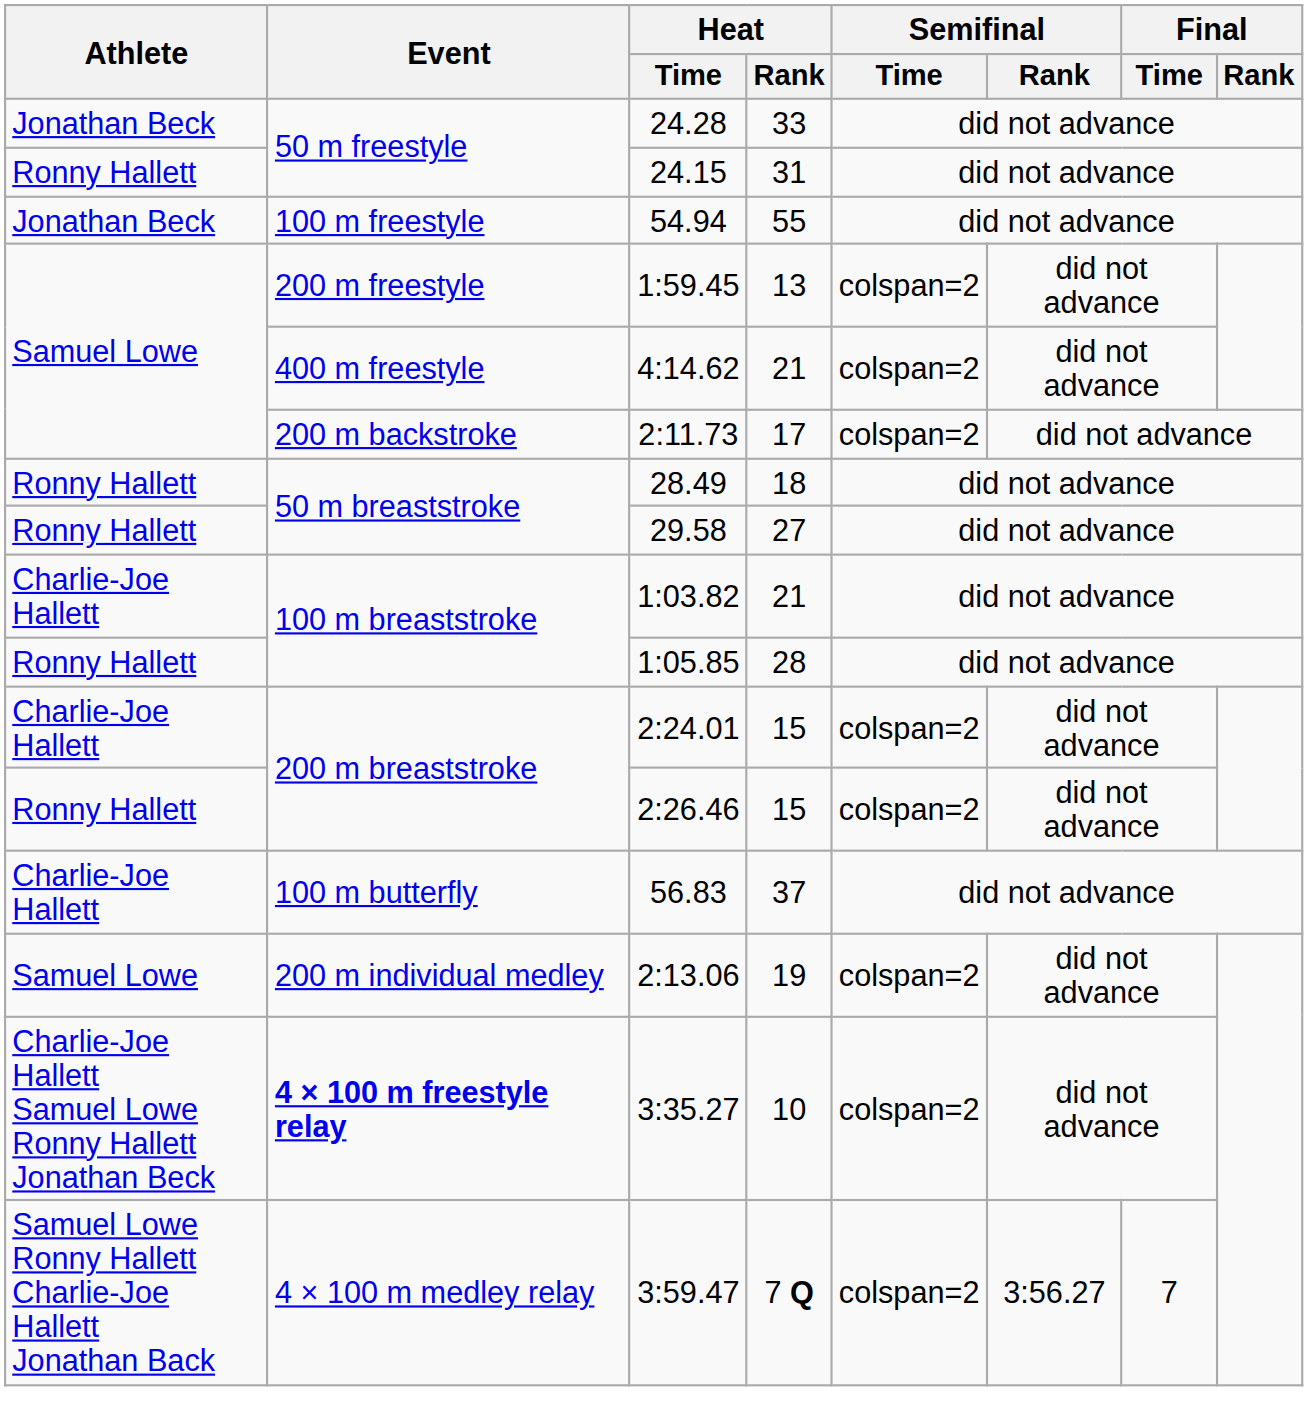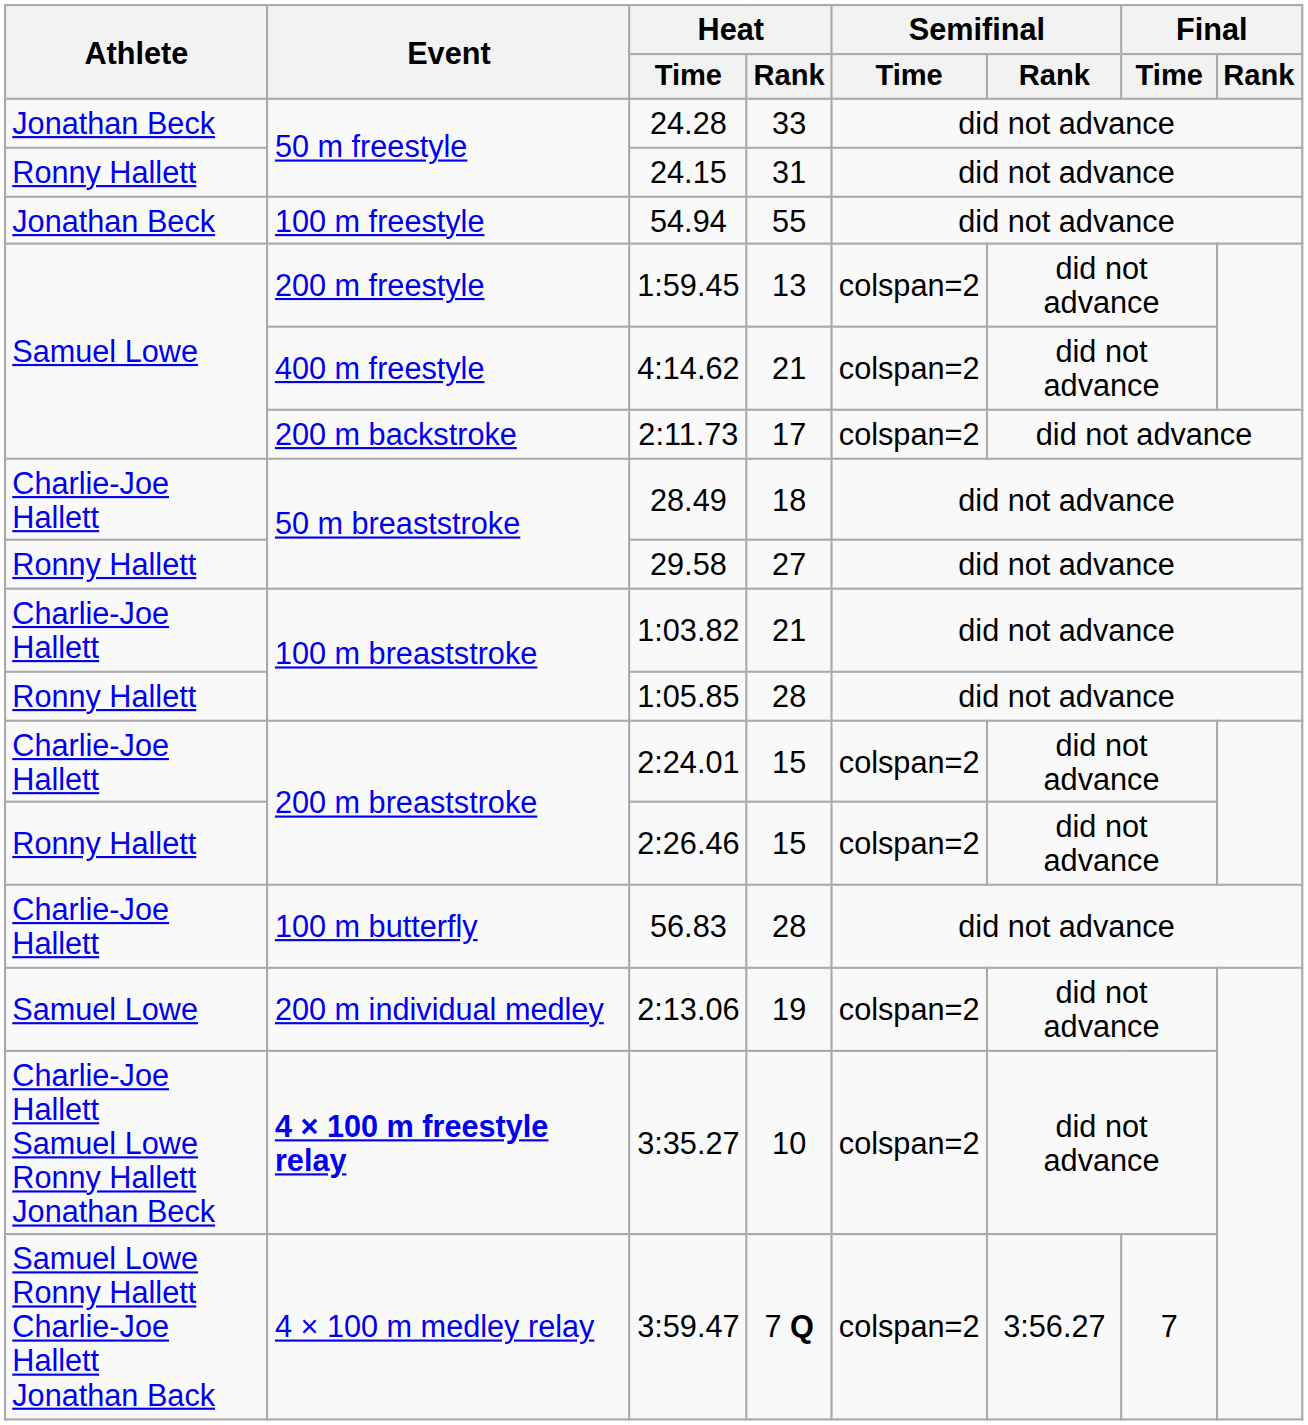(104, 483) Ronny Hallett -> (91, 500) Charlie-Joe Hallett
(789, 893) 37 -> (789, 927) 28
